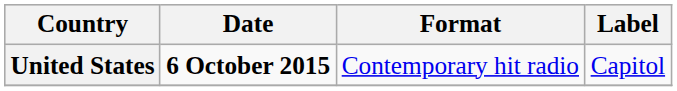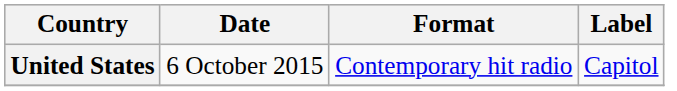(248, 64) bold -> (245, 64) normal
